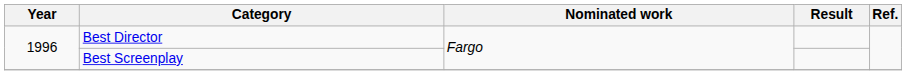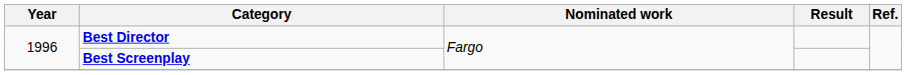(123, 37) normal -> (126, 37) bold
(133, 59) normal -> (136, 59) bold
